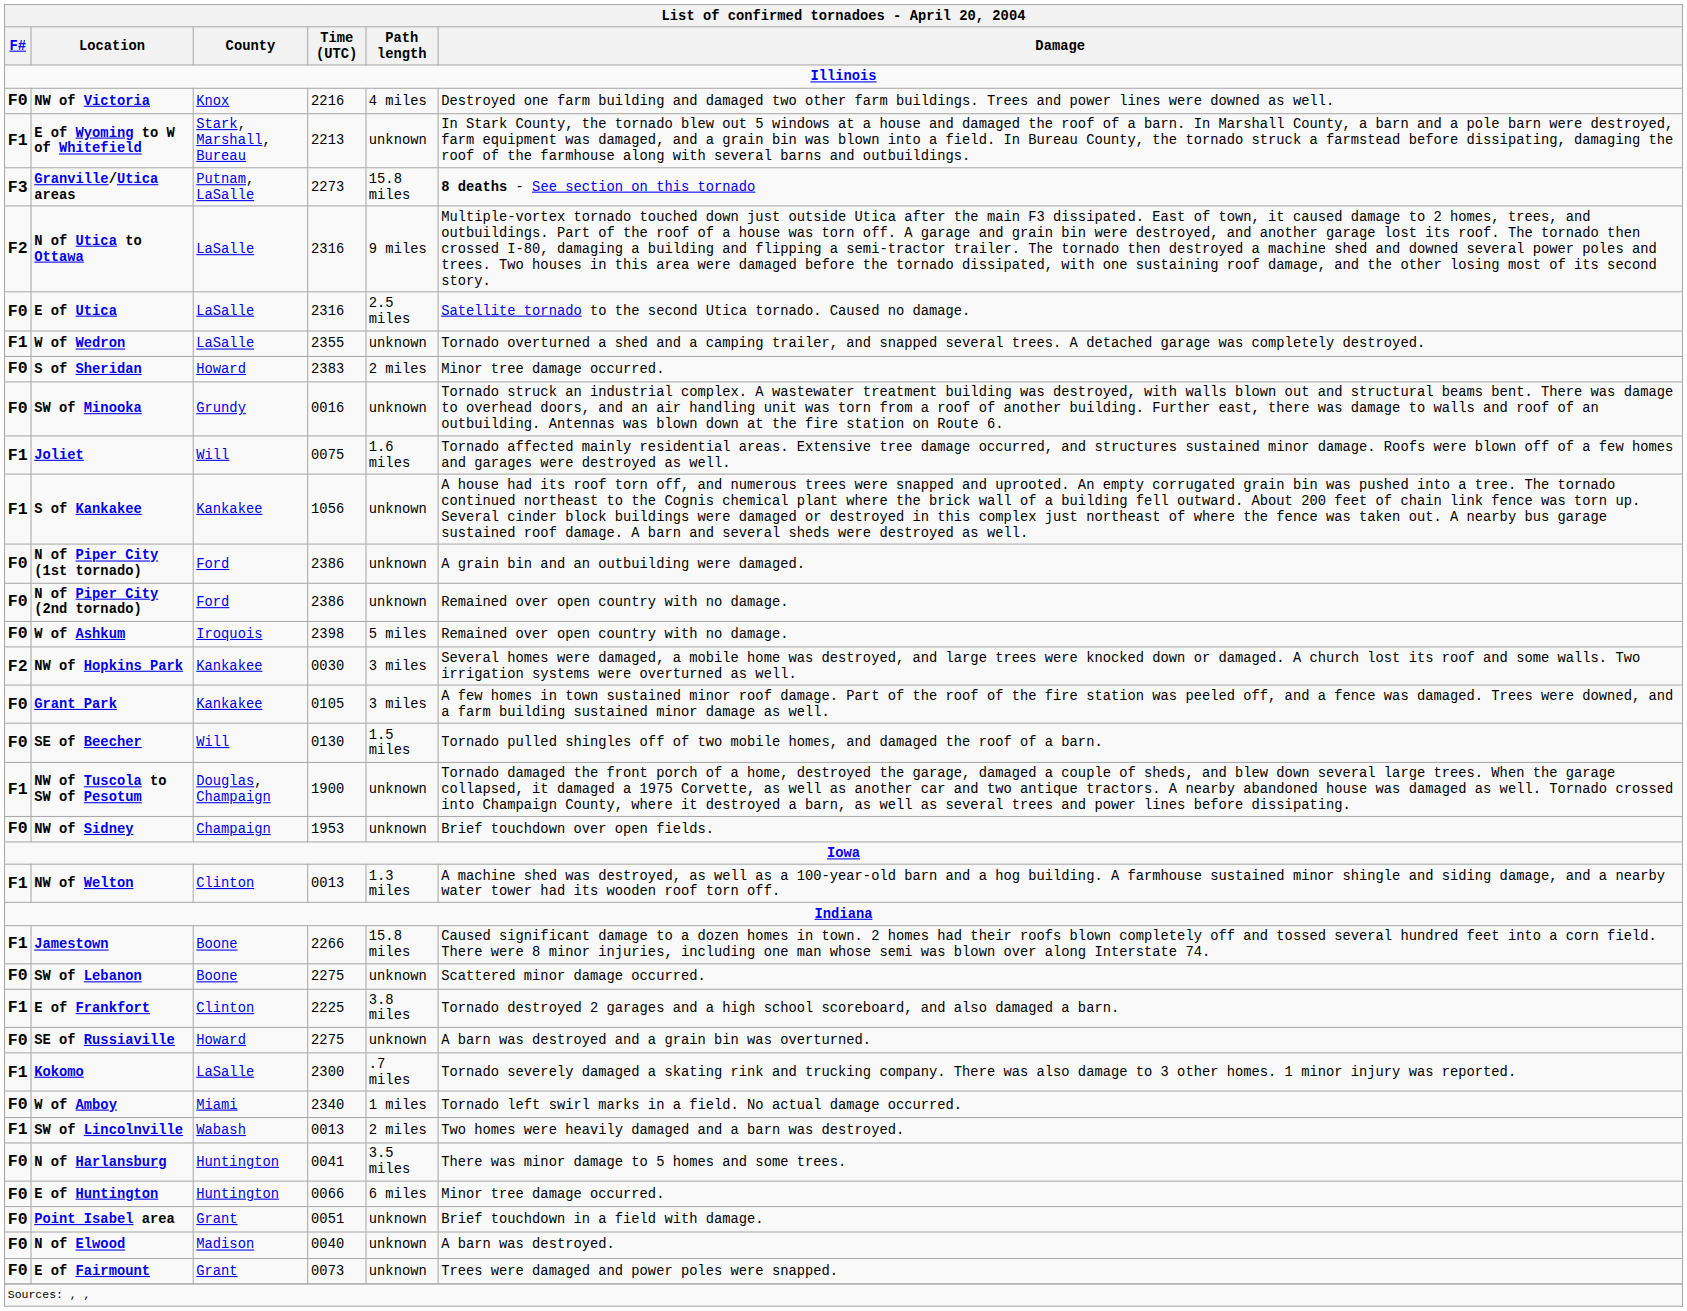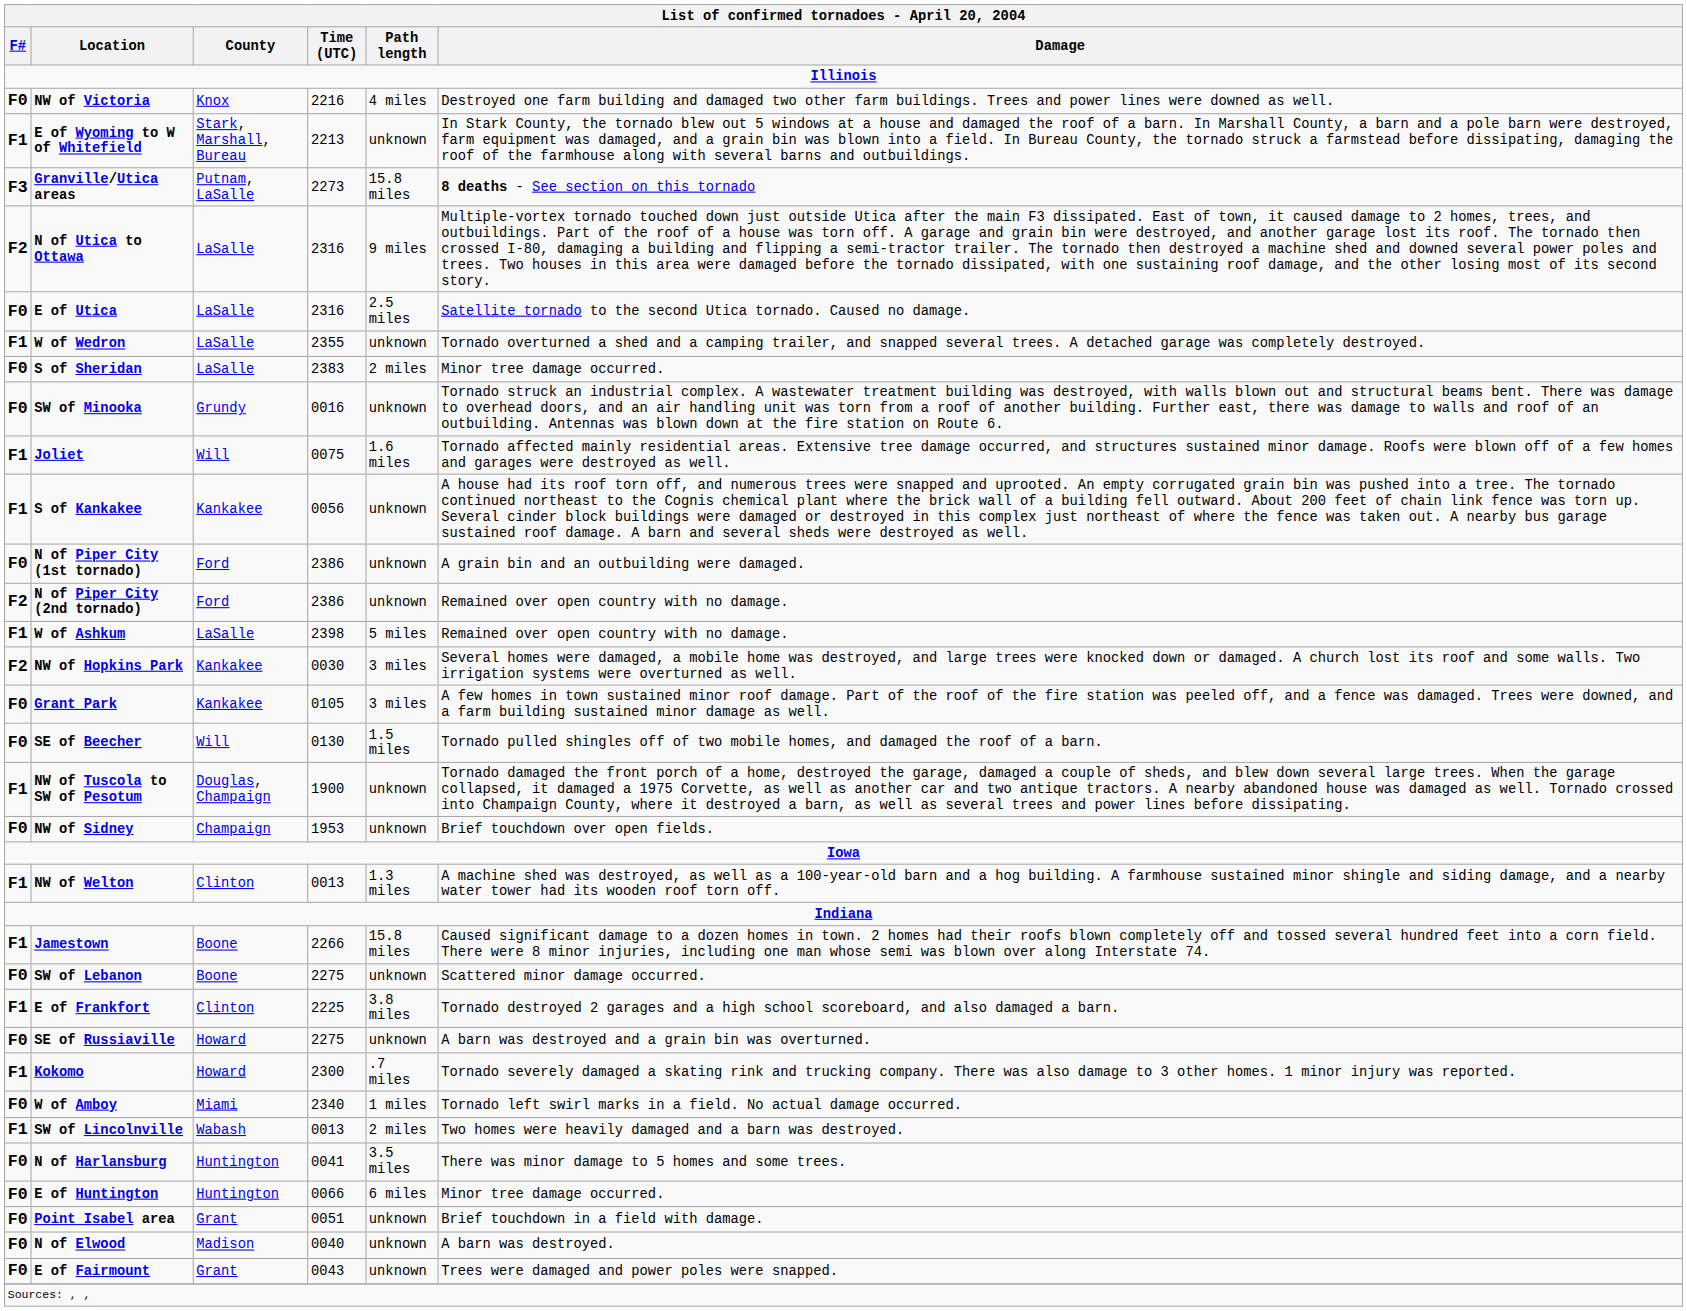(221, 369) Howard -> (225, 369) LaSalle
(328, 509) 1056 -> (328, 509) 0056
(18, 602) F0 -> (18, 602) F2
(18, 634) F0 -> (18, 634) F1
(229, 634) Iroquois -> (225, 634) LaSalle
(225, 1072) LaSalle -> (221, 1072) Howard
(328, 1271) 0073 -> (328, 1271) 0043
